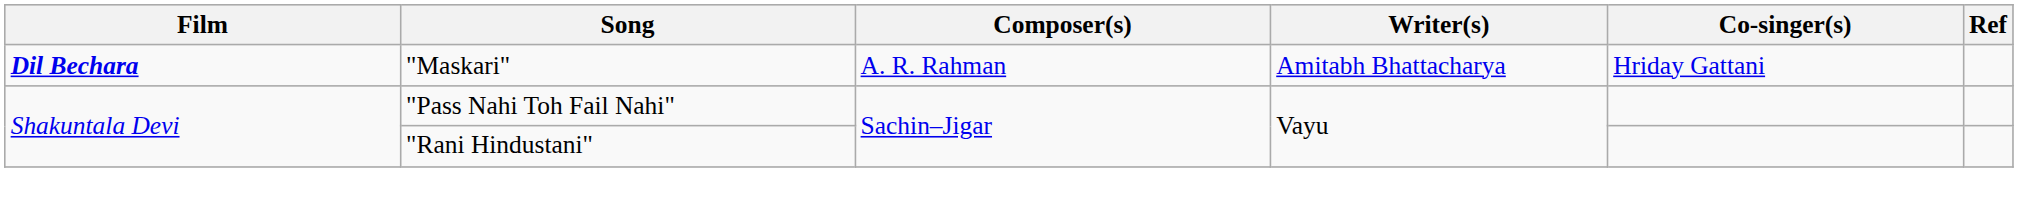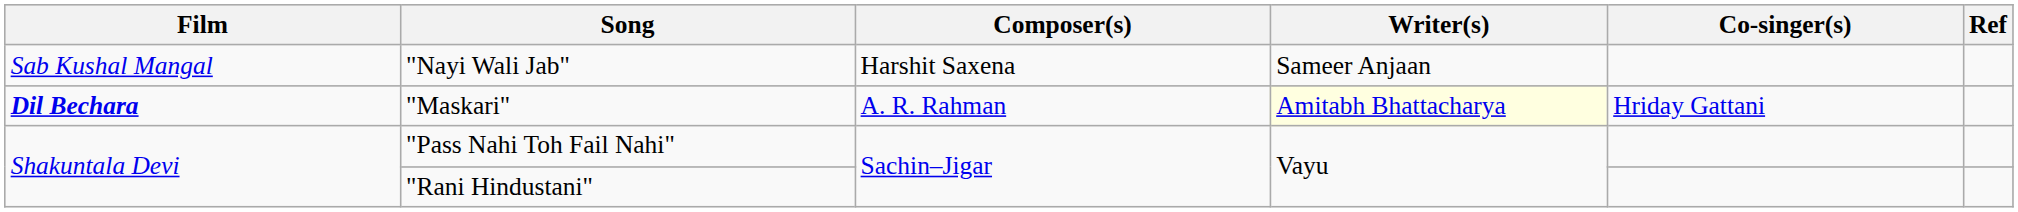+ row: (488, 65)
(1391, 65) no background -> (1391, 105) lightyellow background
